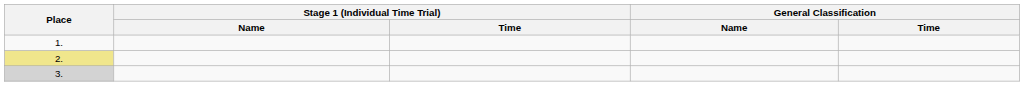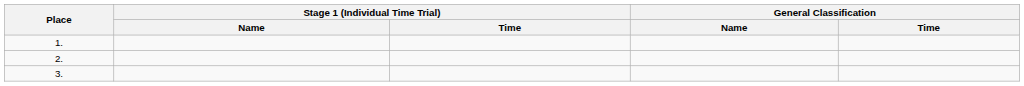(59, 58) khaki background -> (59, 58) no background
(59, 74) lightgrey background -> (59, 74) no background
